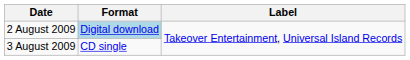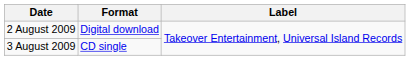(120, 30) lightblue background -> (120, 30) no background
